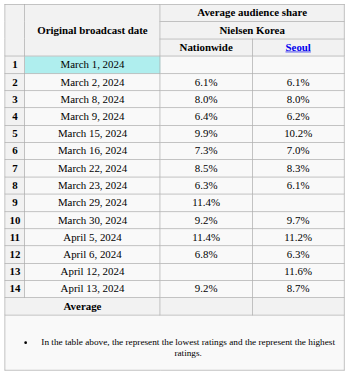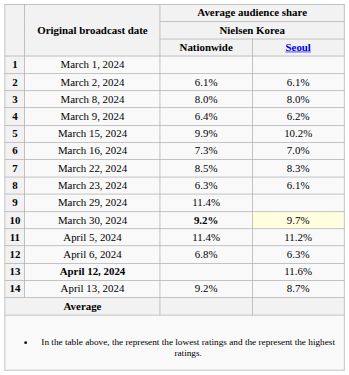(92, 64) paleturquoise background -> (92, 64) no background
(206, 220) normal -> (206, 220) bold
(298, 220) no background -> (298, 220) lightyellow background
(92, 271) normal -> (92, 271) bold
